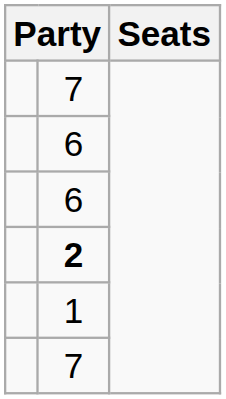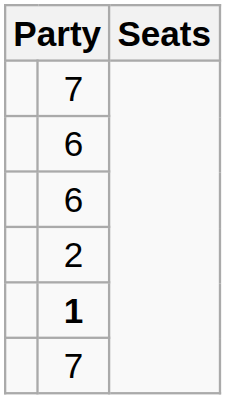(73, 255) bold -> (73, 255) normal
(73, 311) normal -> (73, 311) bold
